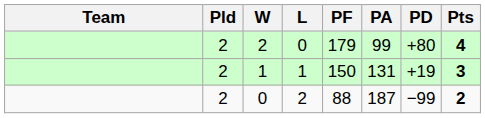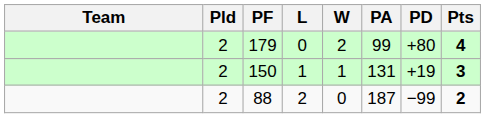columns swapped: (263, 17) <-> (342, 17)
